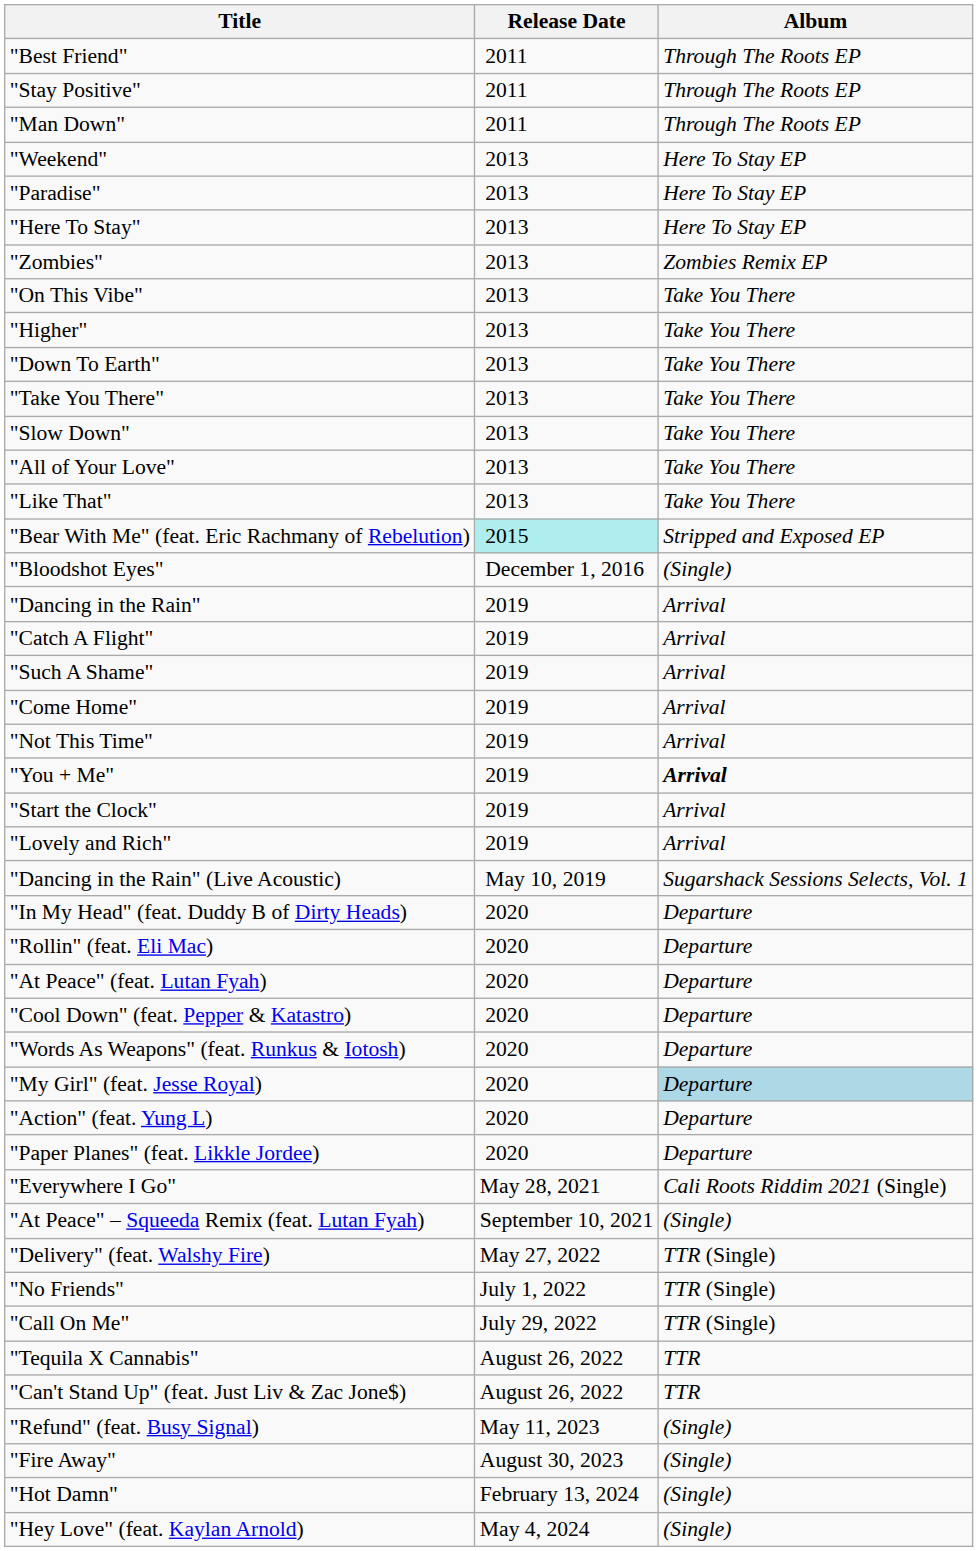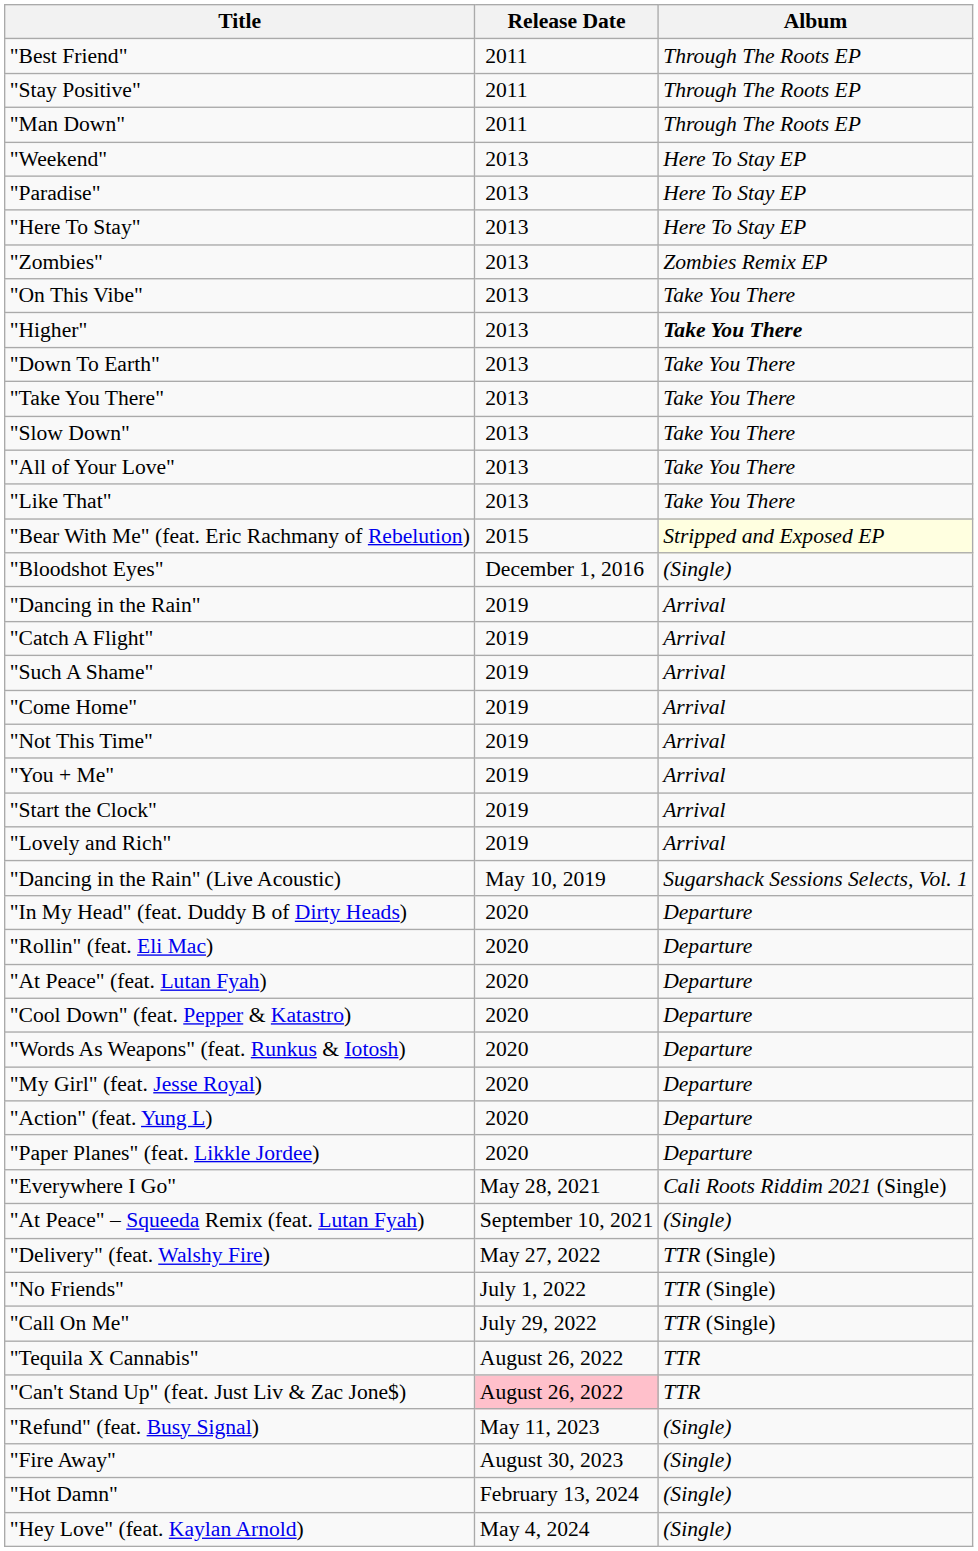(729, 329) normal -> (733, 329) bold
(504, 535) paleturquoise background -> (504, 535) no background
(774, 535) no background -> (774, 535) lightyellow background
(695, 775) bold -> (694, 775) normal
(708, 1083) lightblue background -> (708, 1083) no background
(552, 1391) no background -> (552, 1391) pink background
